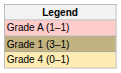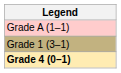(38, 59) normal -> (39, 59) bold
